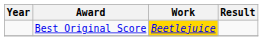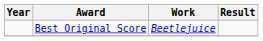(183, 28) gold background -> (183, 28) no background
